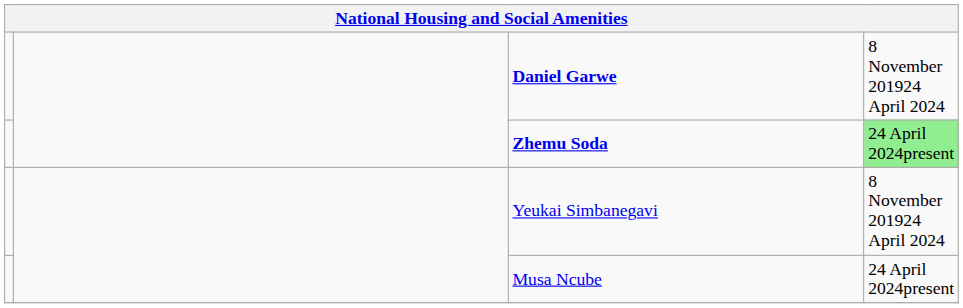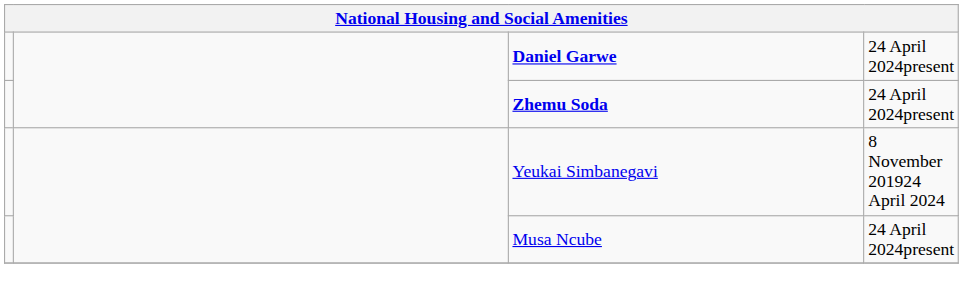(907, 76) 8 November 201924 April 2024 -> (911, 56) 24 April 2024present
(911, 143) lightgreen background -> (911, 103) no background
